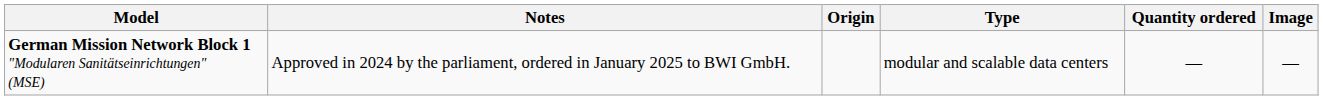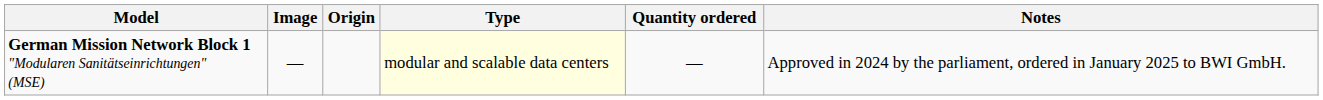columns swapped: (1291, 17) <-> (545, 17)
(996, 62) no background -> (496, 62) lightyellow background
